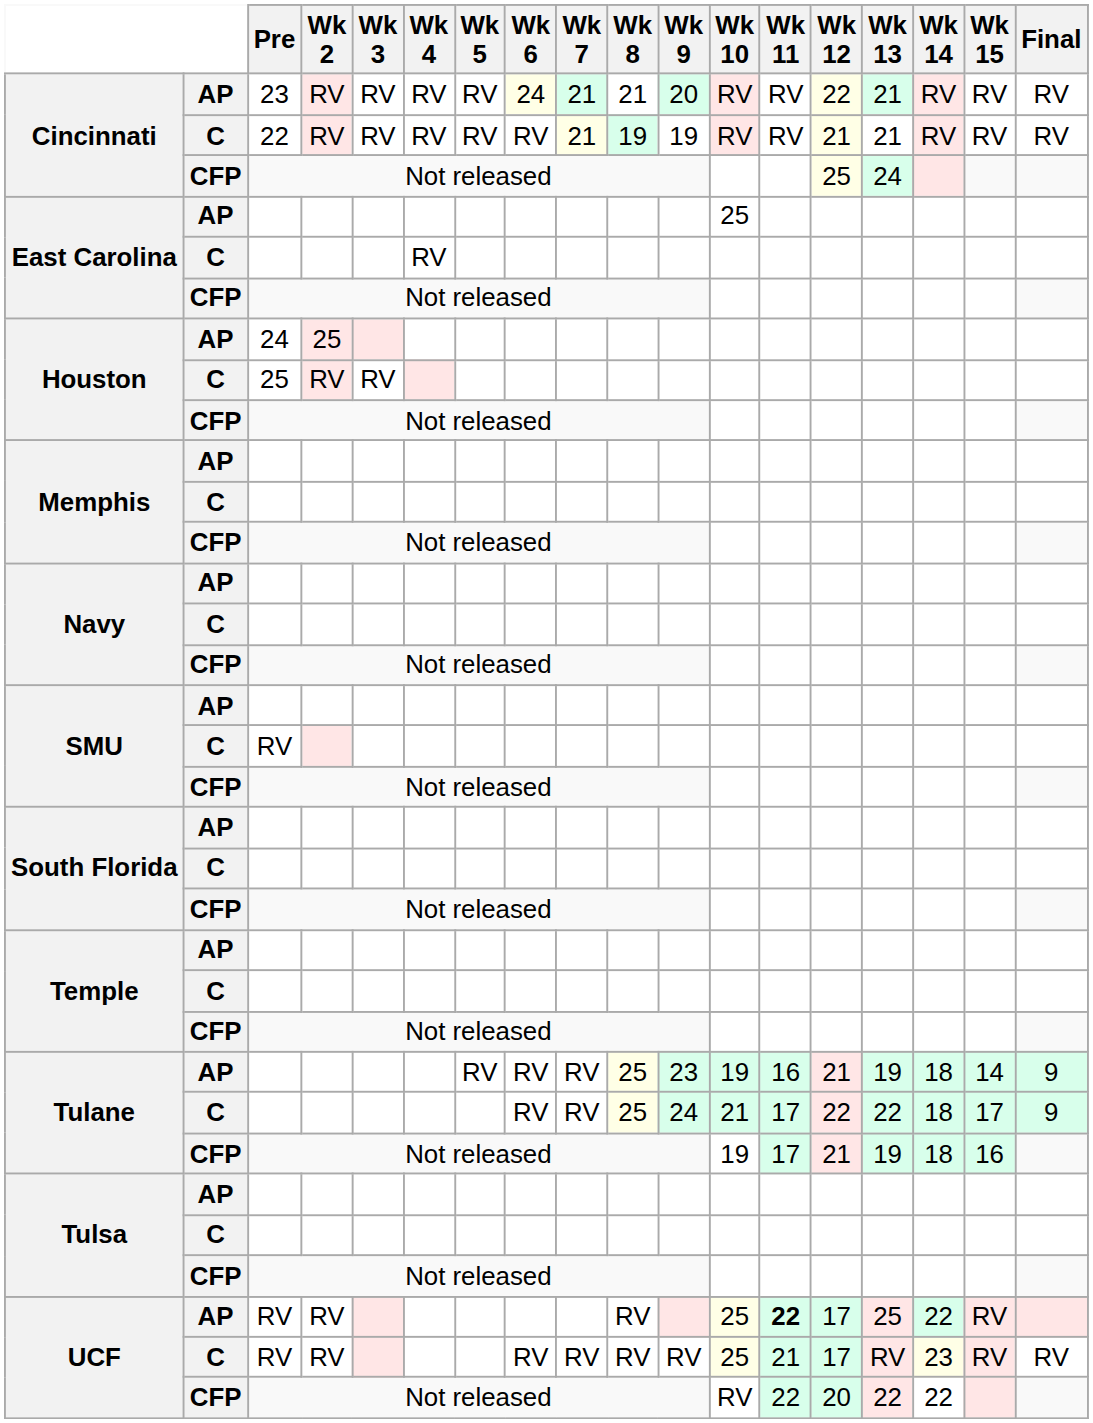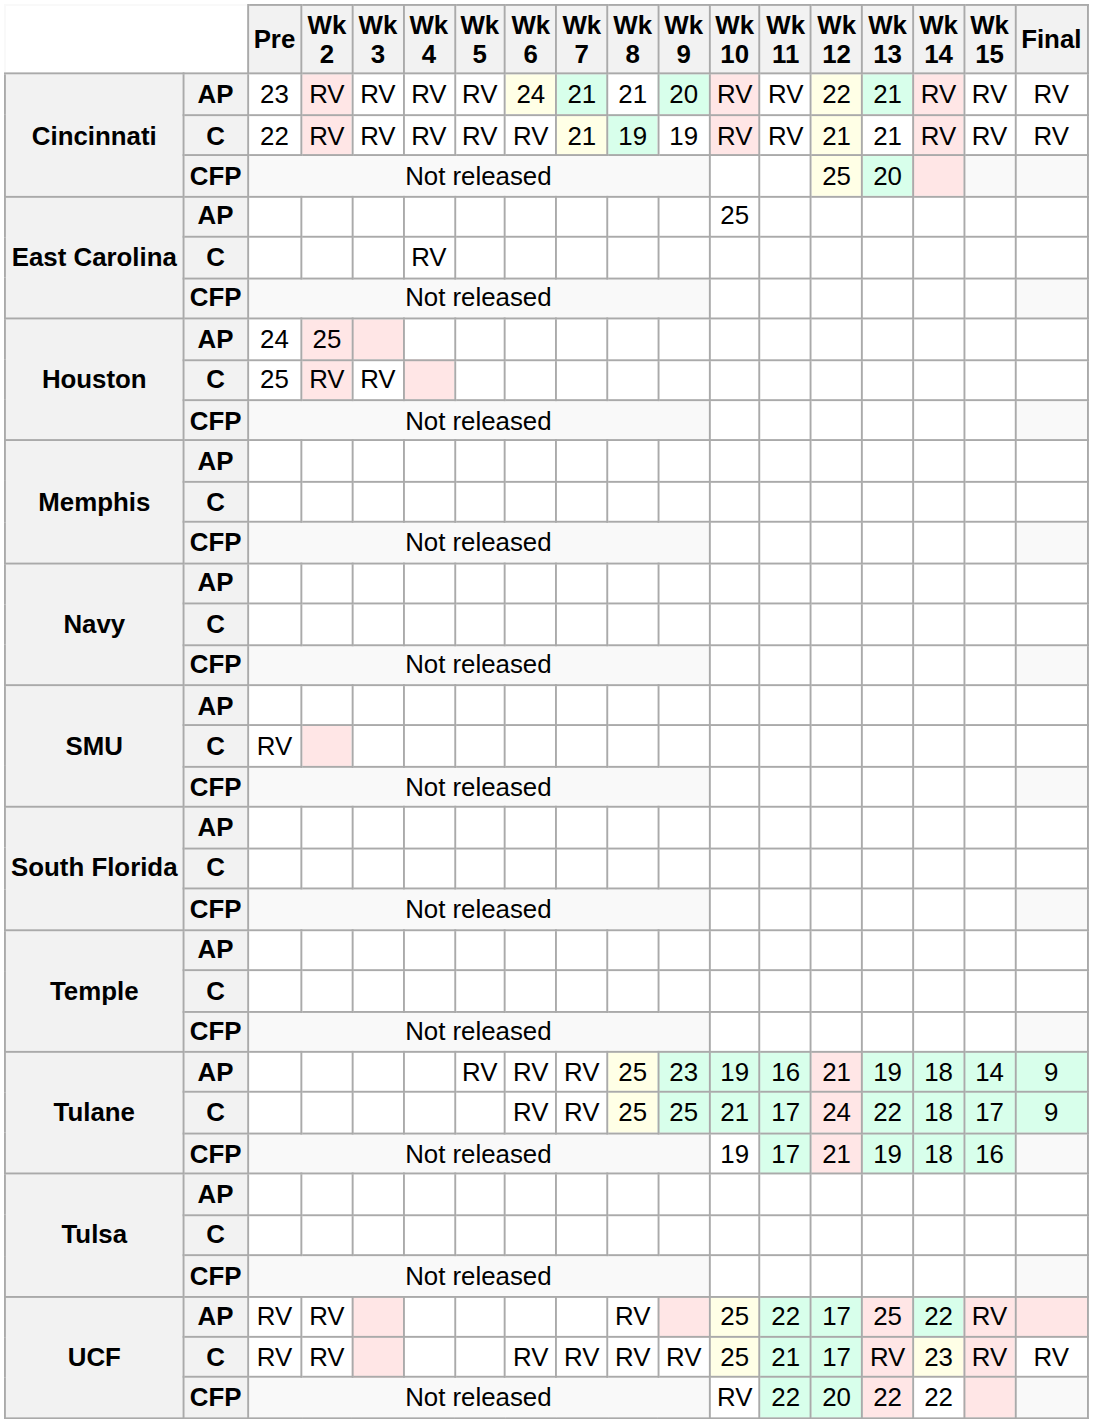(888, 176) 24 -> (888, 176) 20
(684, 1112) 24 -> (684, 1112) 25
(837, 1112) 22 -> (837, 1112) 24
(786, 1316) bold -> (786, 1316) normal
